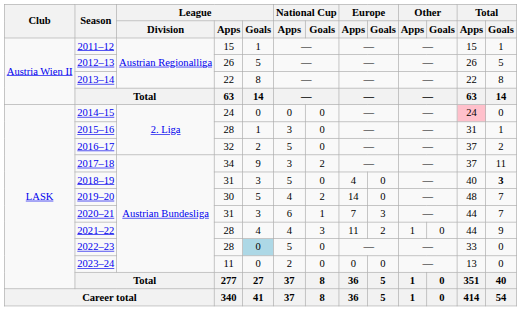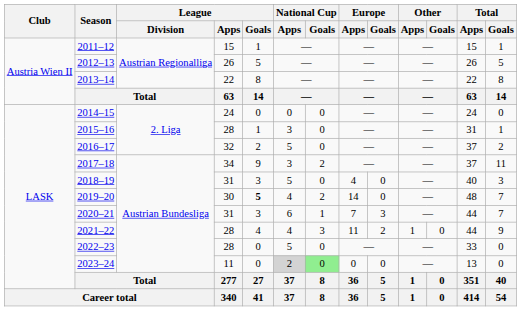(471, 113) pink background -> (471, 113) no background
(501, 180) bold -> (501, 180) normal
(258, 197) normal -> (258, 197) bold
(258, 247) lightblue background -> (258, 247) no background
(289, 264) no background -> (289, 264) lightgrey background
(322, 264) no background -> (322, 264) lightgreen background
